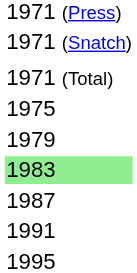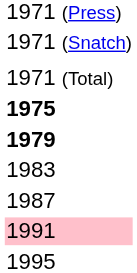(31, 108) normal -> (31, 108) bold
(31, 139) normal -> (31, 139) bold
(31, 169) lightgreen background -> (31, 169) no background
(31, 231) no background -> (31, 231) pink background
